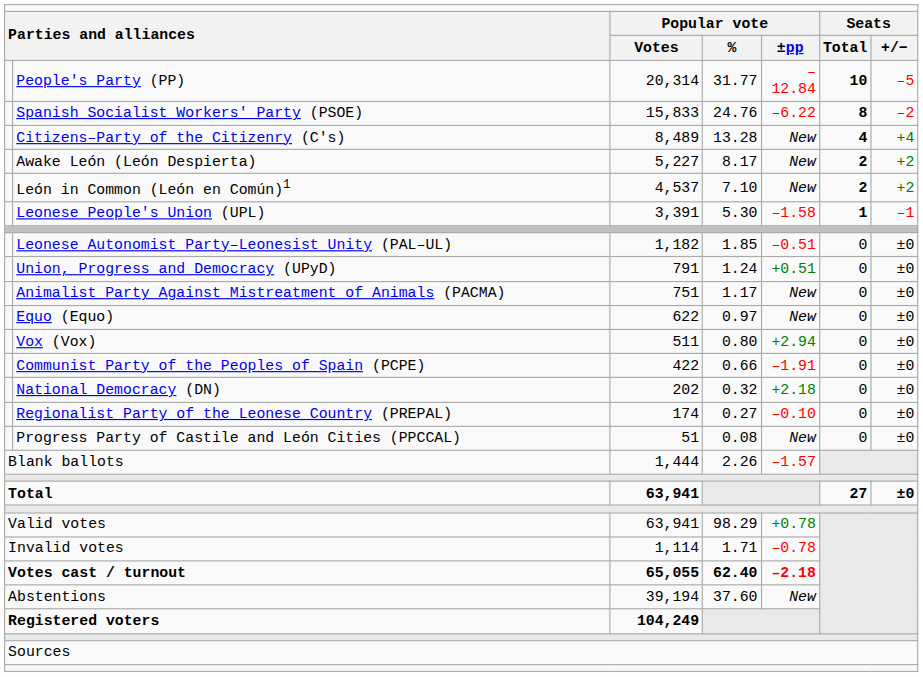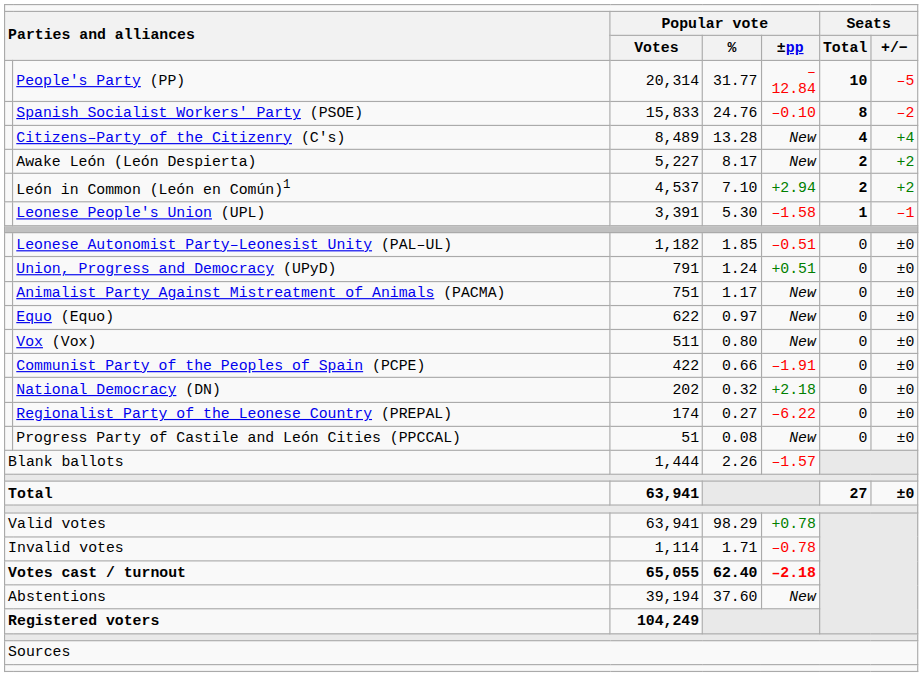(794, 113) –6.22 -> (794, 113) –0.10
(803, 188) New -> (794, 188) +2.94
(794, 341) +2.94 -> (803, 341) New
(794, 414) –0.10 -> (794, 414) –6.22
